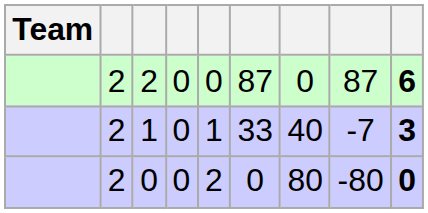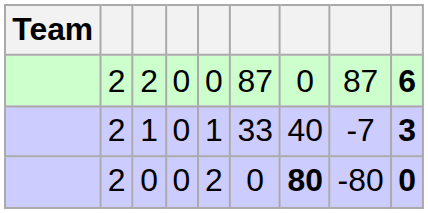(305, 181) normal -> (305, 181) bold
